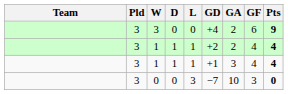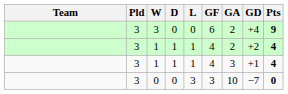columns swapped: (254, 13) <-> (212, 13)
